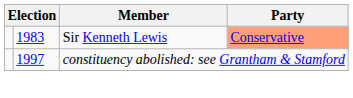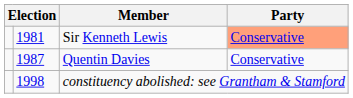(30, 37) 1983 -> (30, 37) 1981
+ row: (106, 59)
(30, 59) 1997 -> (30, 81) 1998
